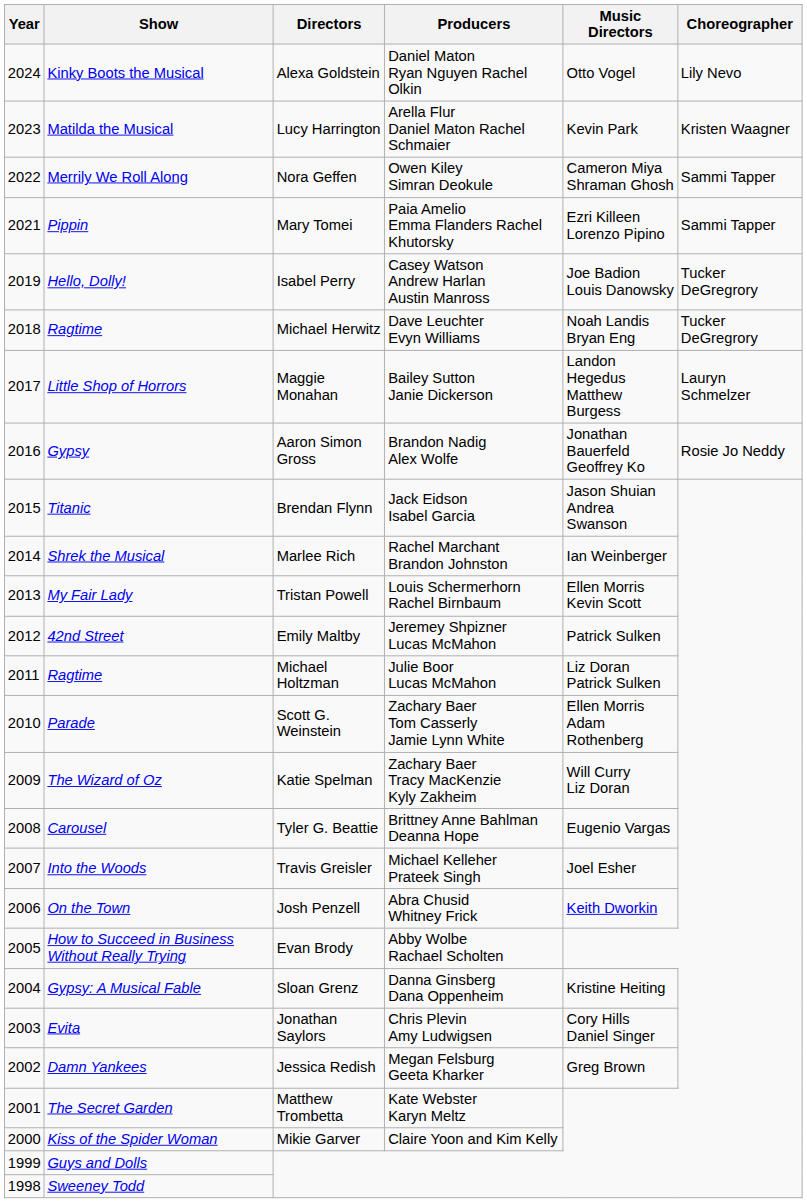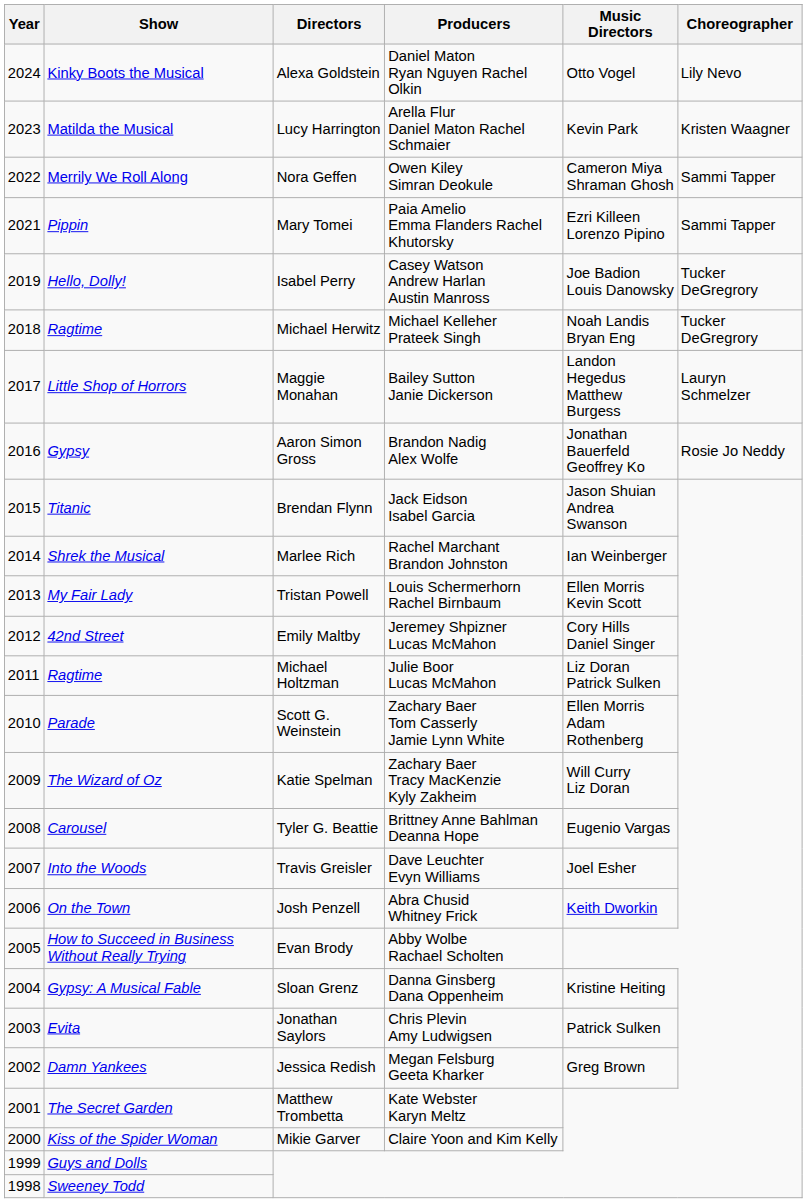(436, 330) Dave Leuchter Evyn Williams -> (443, 330) Michael Kelleher Prateek Singh
(614, 635) Patrick Sulken -> (611, 635) Cory Hills Daniel Singer
(443, 868) Michael Kelleher Prateek Singh -> (436, 868) Dave Leuchter Evyn Williams
(611, 1028) Cory Hills Daniel Singer -> (614, 1028) Patrick Sulken
